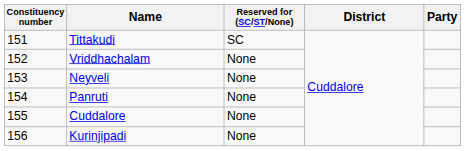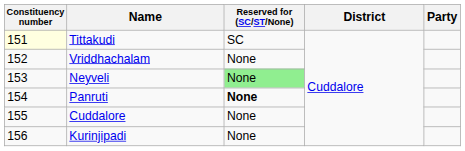(17, 39) no background -> (17, 39) lightyellow background
(241, 78) no background -> (241, 78) lightgreen background
(241, 97) normal -> (242, 97) bold
